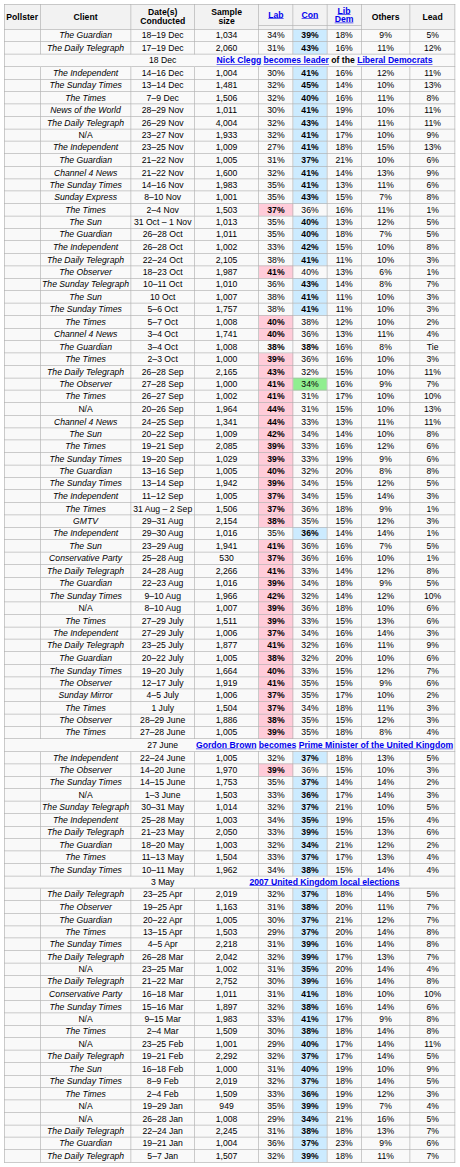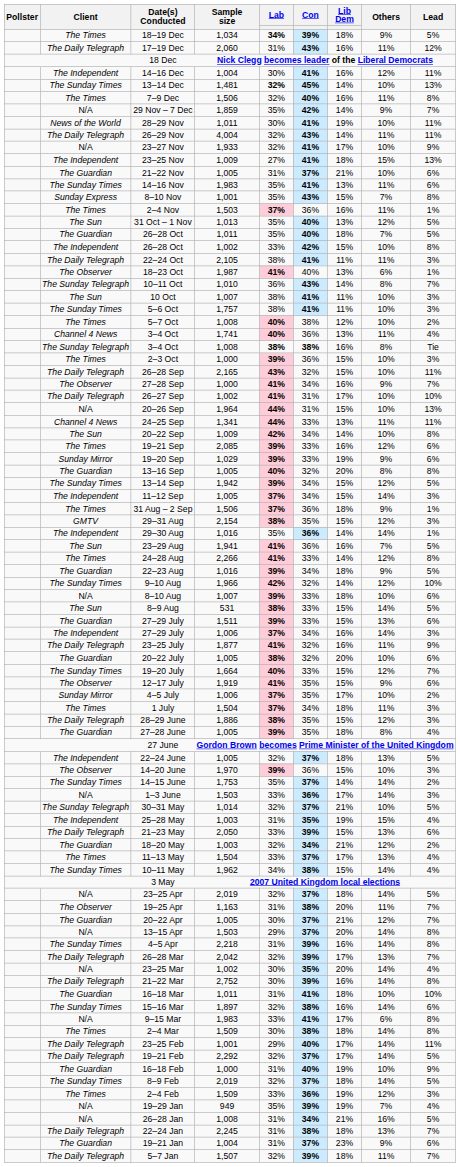(86, 36) The Guardian -> (86, 36) The Times
(276, 36) normal -> (276, 36) bold
(276, 86) normal -> (276, 86) bold
+ row: (163, 111)
- row: (163, 173)
(386, 260) 10% -> (386, 260) 11%
(86, 347) The Guardian -> (86, 347) The Sunday Telegraph
(344, 360) 16% -> (345, 360) 15%
(310, 384) lightgreen background -> (310, 384) no background
(86, 397) The Times -> (86, 397) The Daily Telegraph
(86, 459) The Sunday Times -> (86, 459) Sunday Mirror
- row: (163, 559)
(86, 571) The Daily Telegraph -> (86, 559) The Times
(310, 609) 36% -> (310, 596) 33%
+ row: (163, 609)
(86, 621) The Times -> (86, 621) The Guardian
(86, 721) The Observer -> (86, 721) The Daily Telegraph
(86, 733) The Times -> (86, 733) The Guardian
(276, 820) 34% -> (276, 820) 31%
(86, 895) The Daily Telegraph -> (86, 895) N/A
(86, 932) The Times -> (86, 932) N/A
(276, 970) 31% -> (276, 970) 30%
(86, 994) Conservative Party -> (86, 994) The Guardian
(386, 1019) 9% -> (386, 1019) 6%
(86, 1044) N/A -> (86, 1044) The Daily Telegraph
(86, 1069) The Sun -> (86, 1069) The Guardian
(276, 1119) 29% -> (276, 1119) 31%
(276, 1144) 36% -> (276, 1144) 31%
